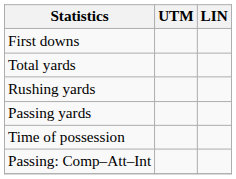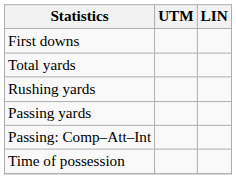rows swapped: (80, 161) <-> (66, 137)
